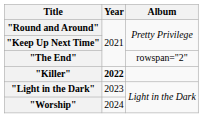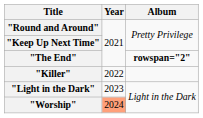(162, 58) normal -> (162, 58) bold
(114, 74) bold -> (114, 74) normal
(114, 105) no background -> (114, 105) lightsalmon background
